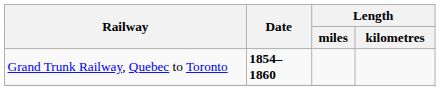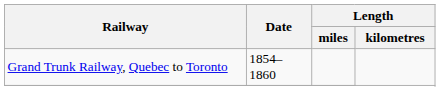(266, 67) bold -> (266, 67) normal
